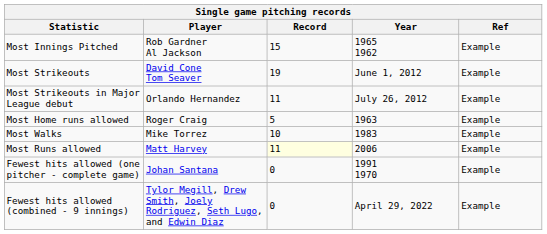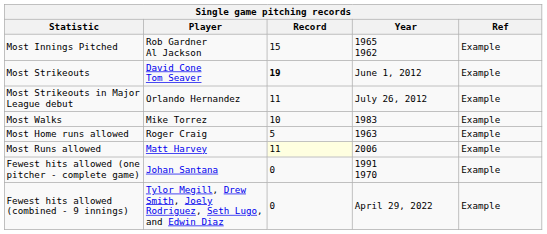(275, 73) normal -> (275, 73) bold
rows swapped: (34, 134) <-> (68, 119)
